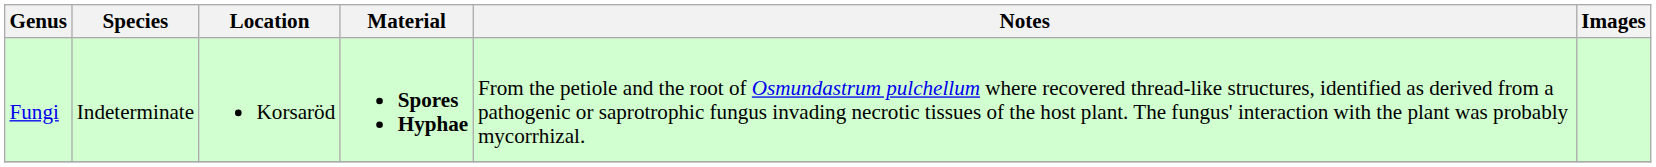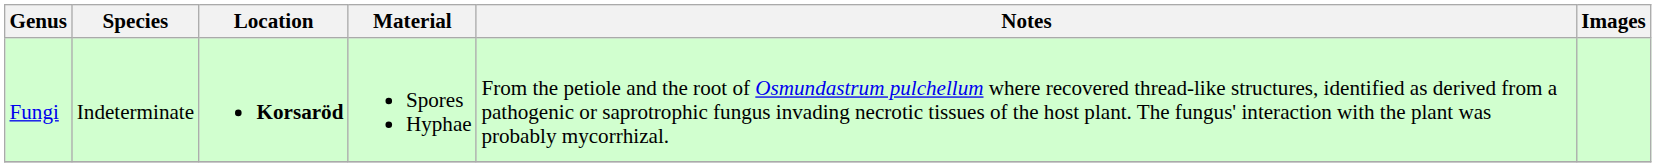(269, 112) normal -> (274, 112) bold
(407, 112) bold -> (412, 112) normal
